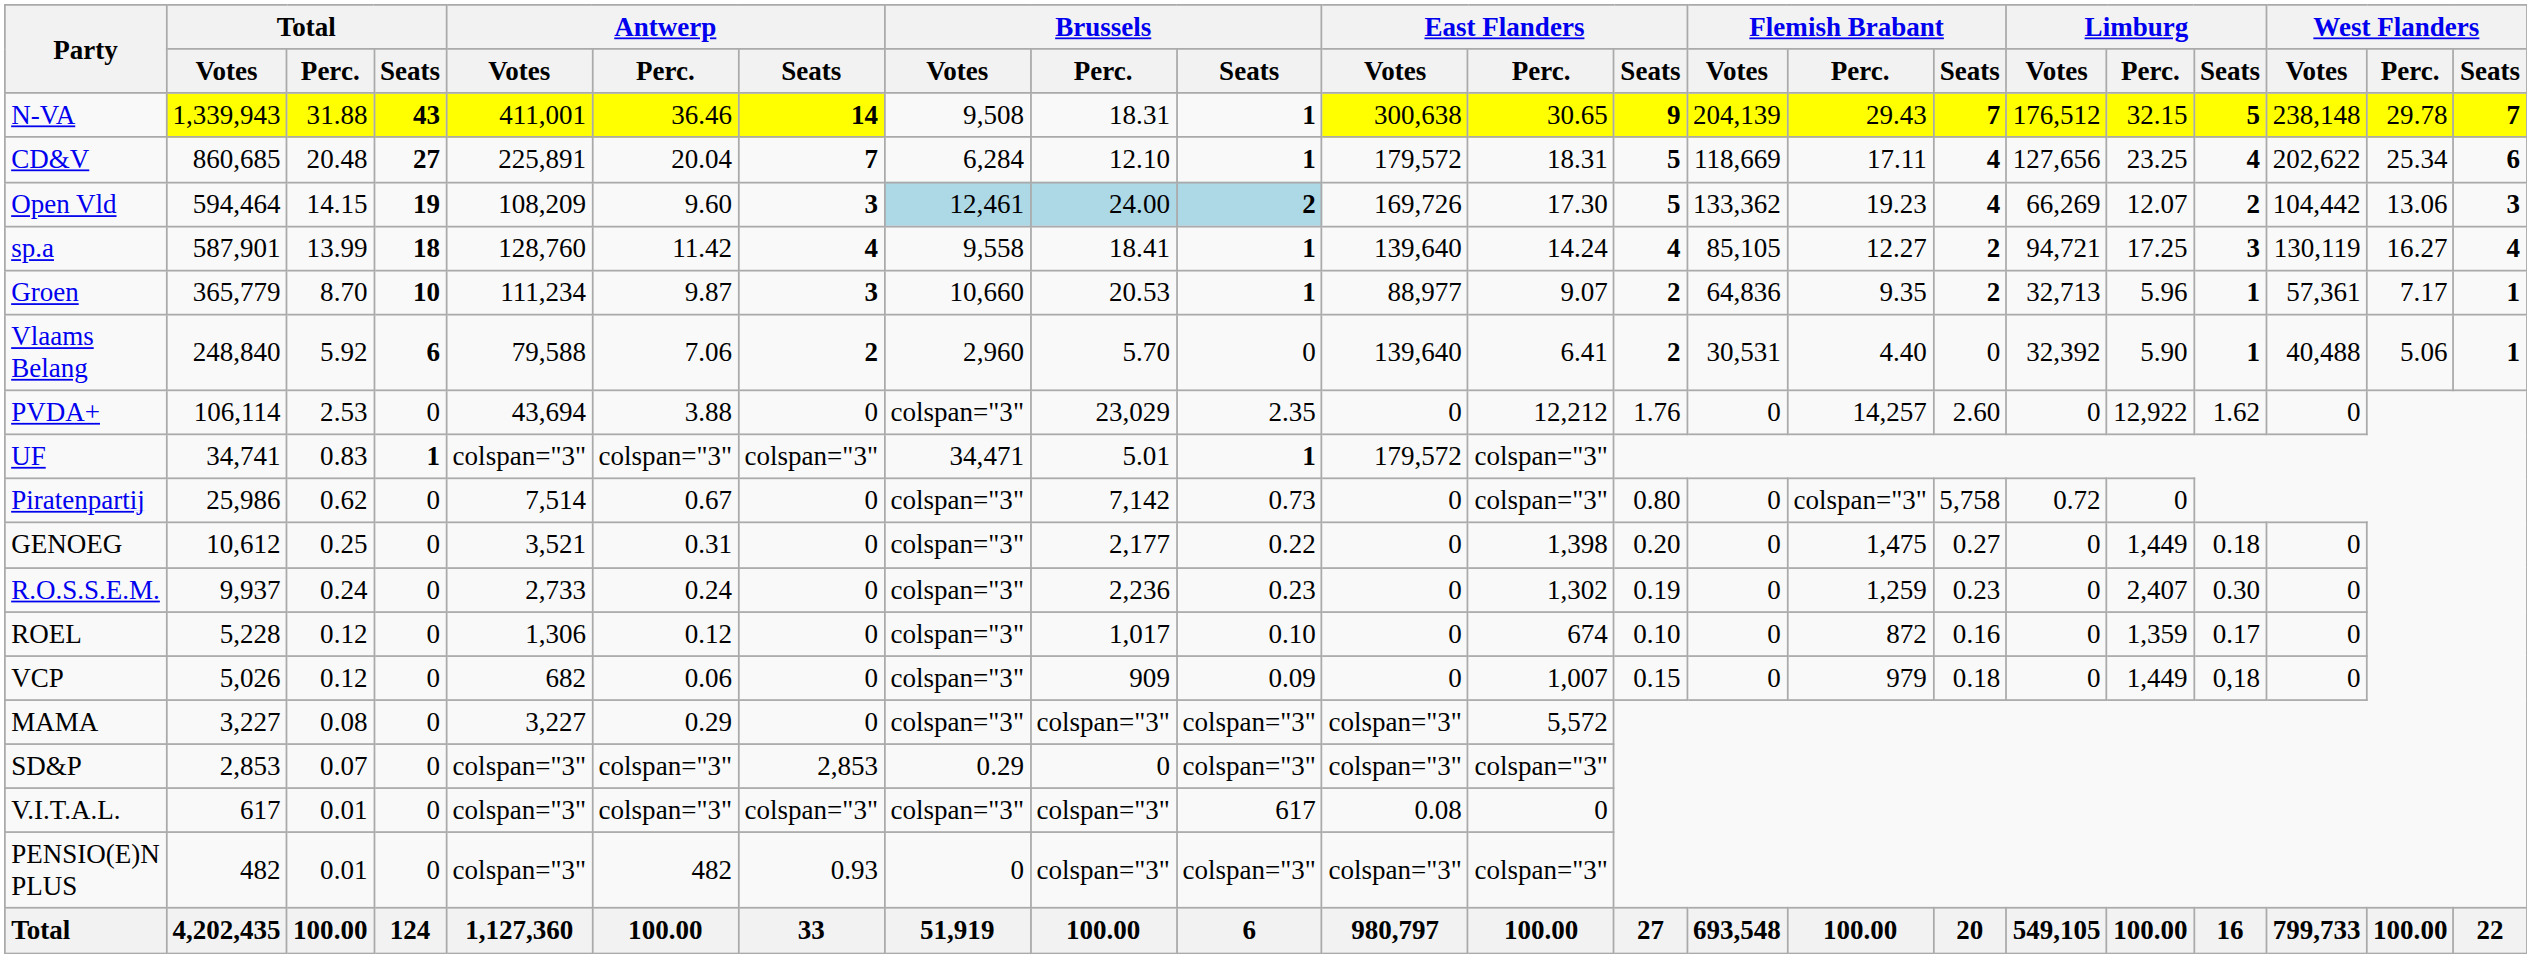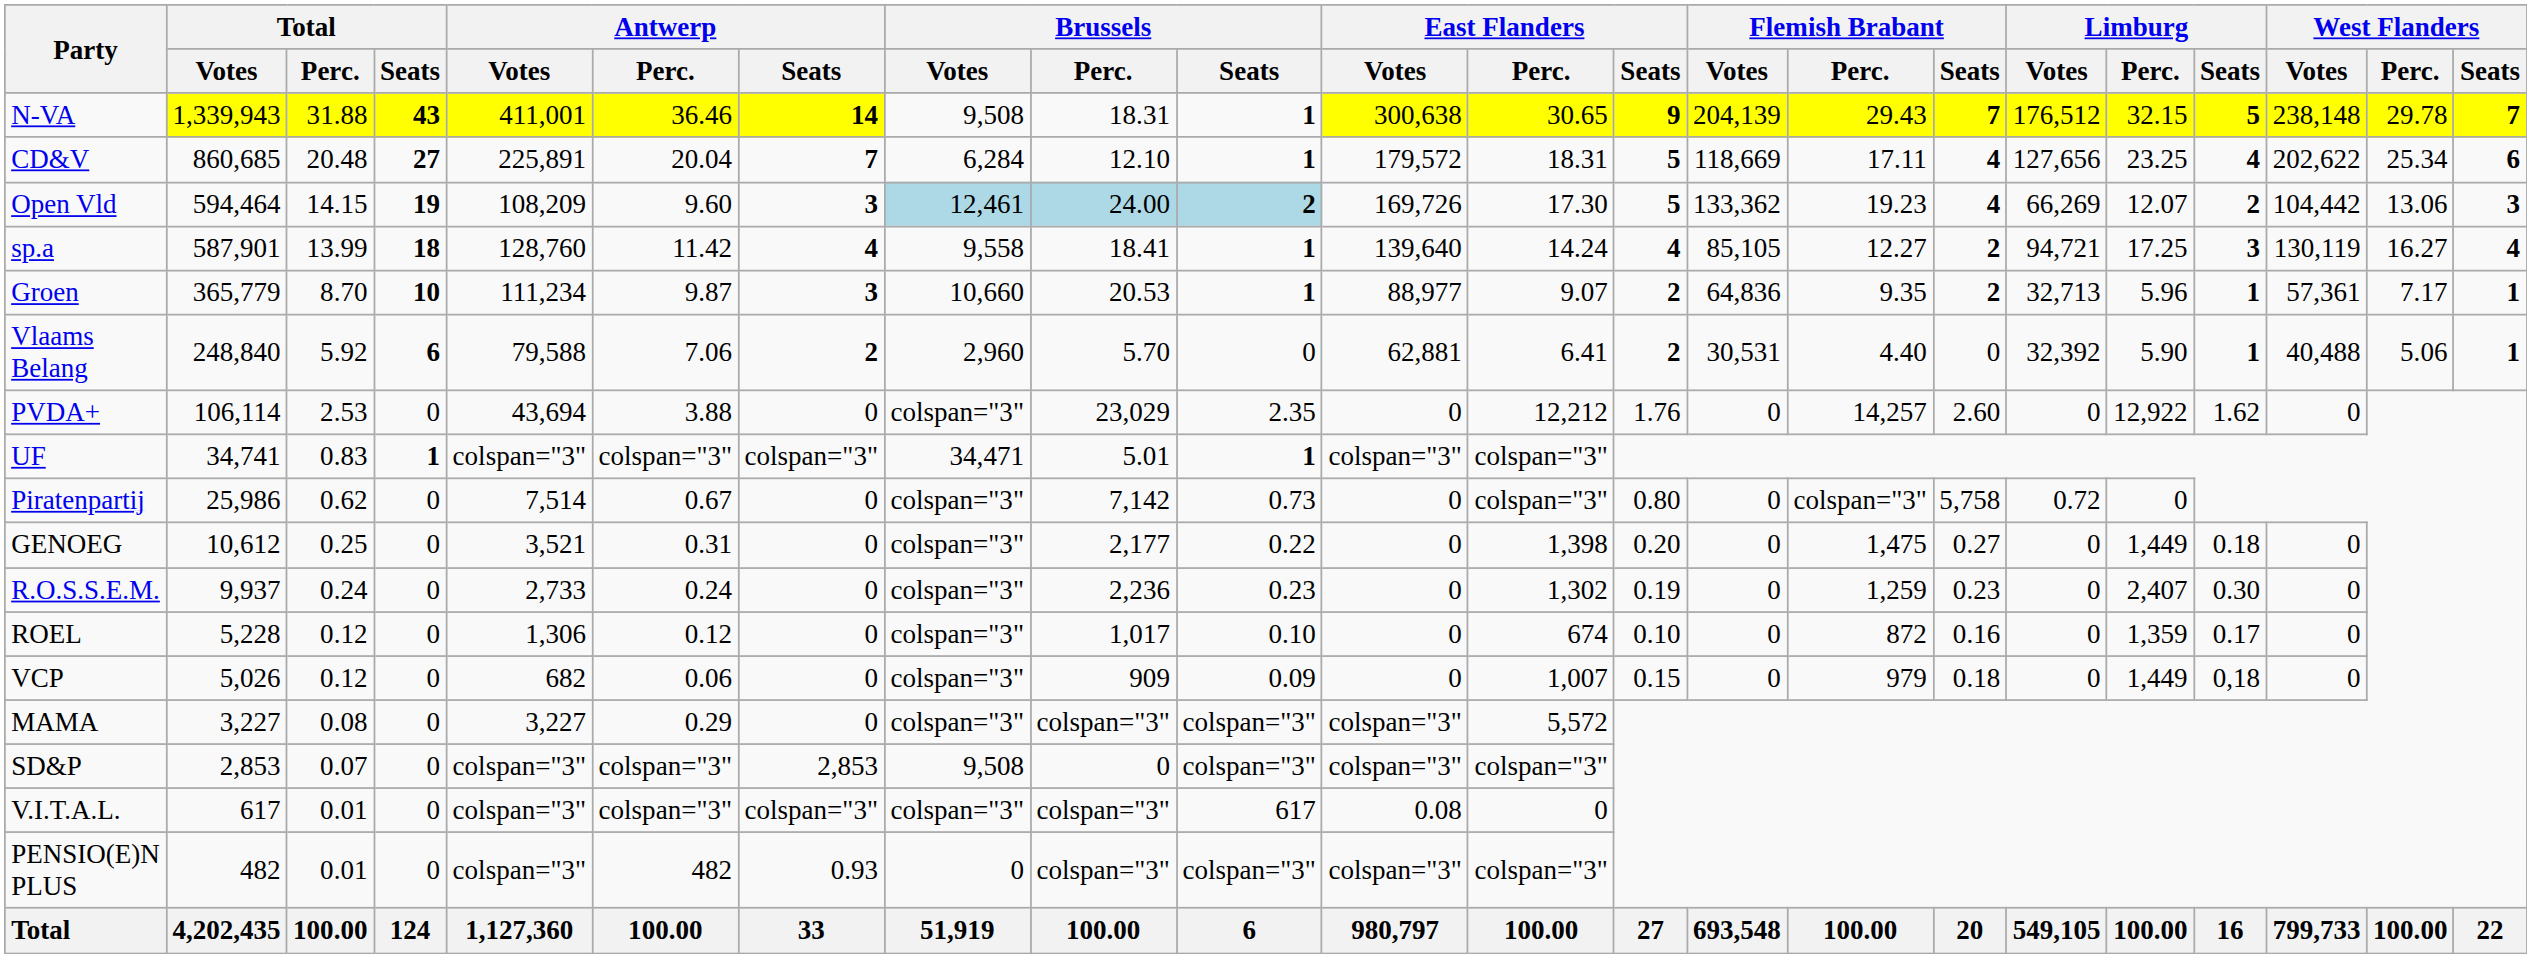(1418, 352) 139,640 -> (1425, 352) 62,881
(1418, 456) 179,572 -> (1395, 456) colspan="3"
(1000, 766) 0.29 -> (994, 766) 9,508
